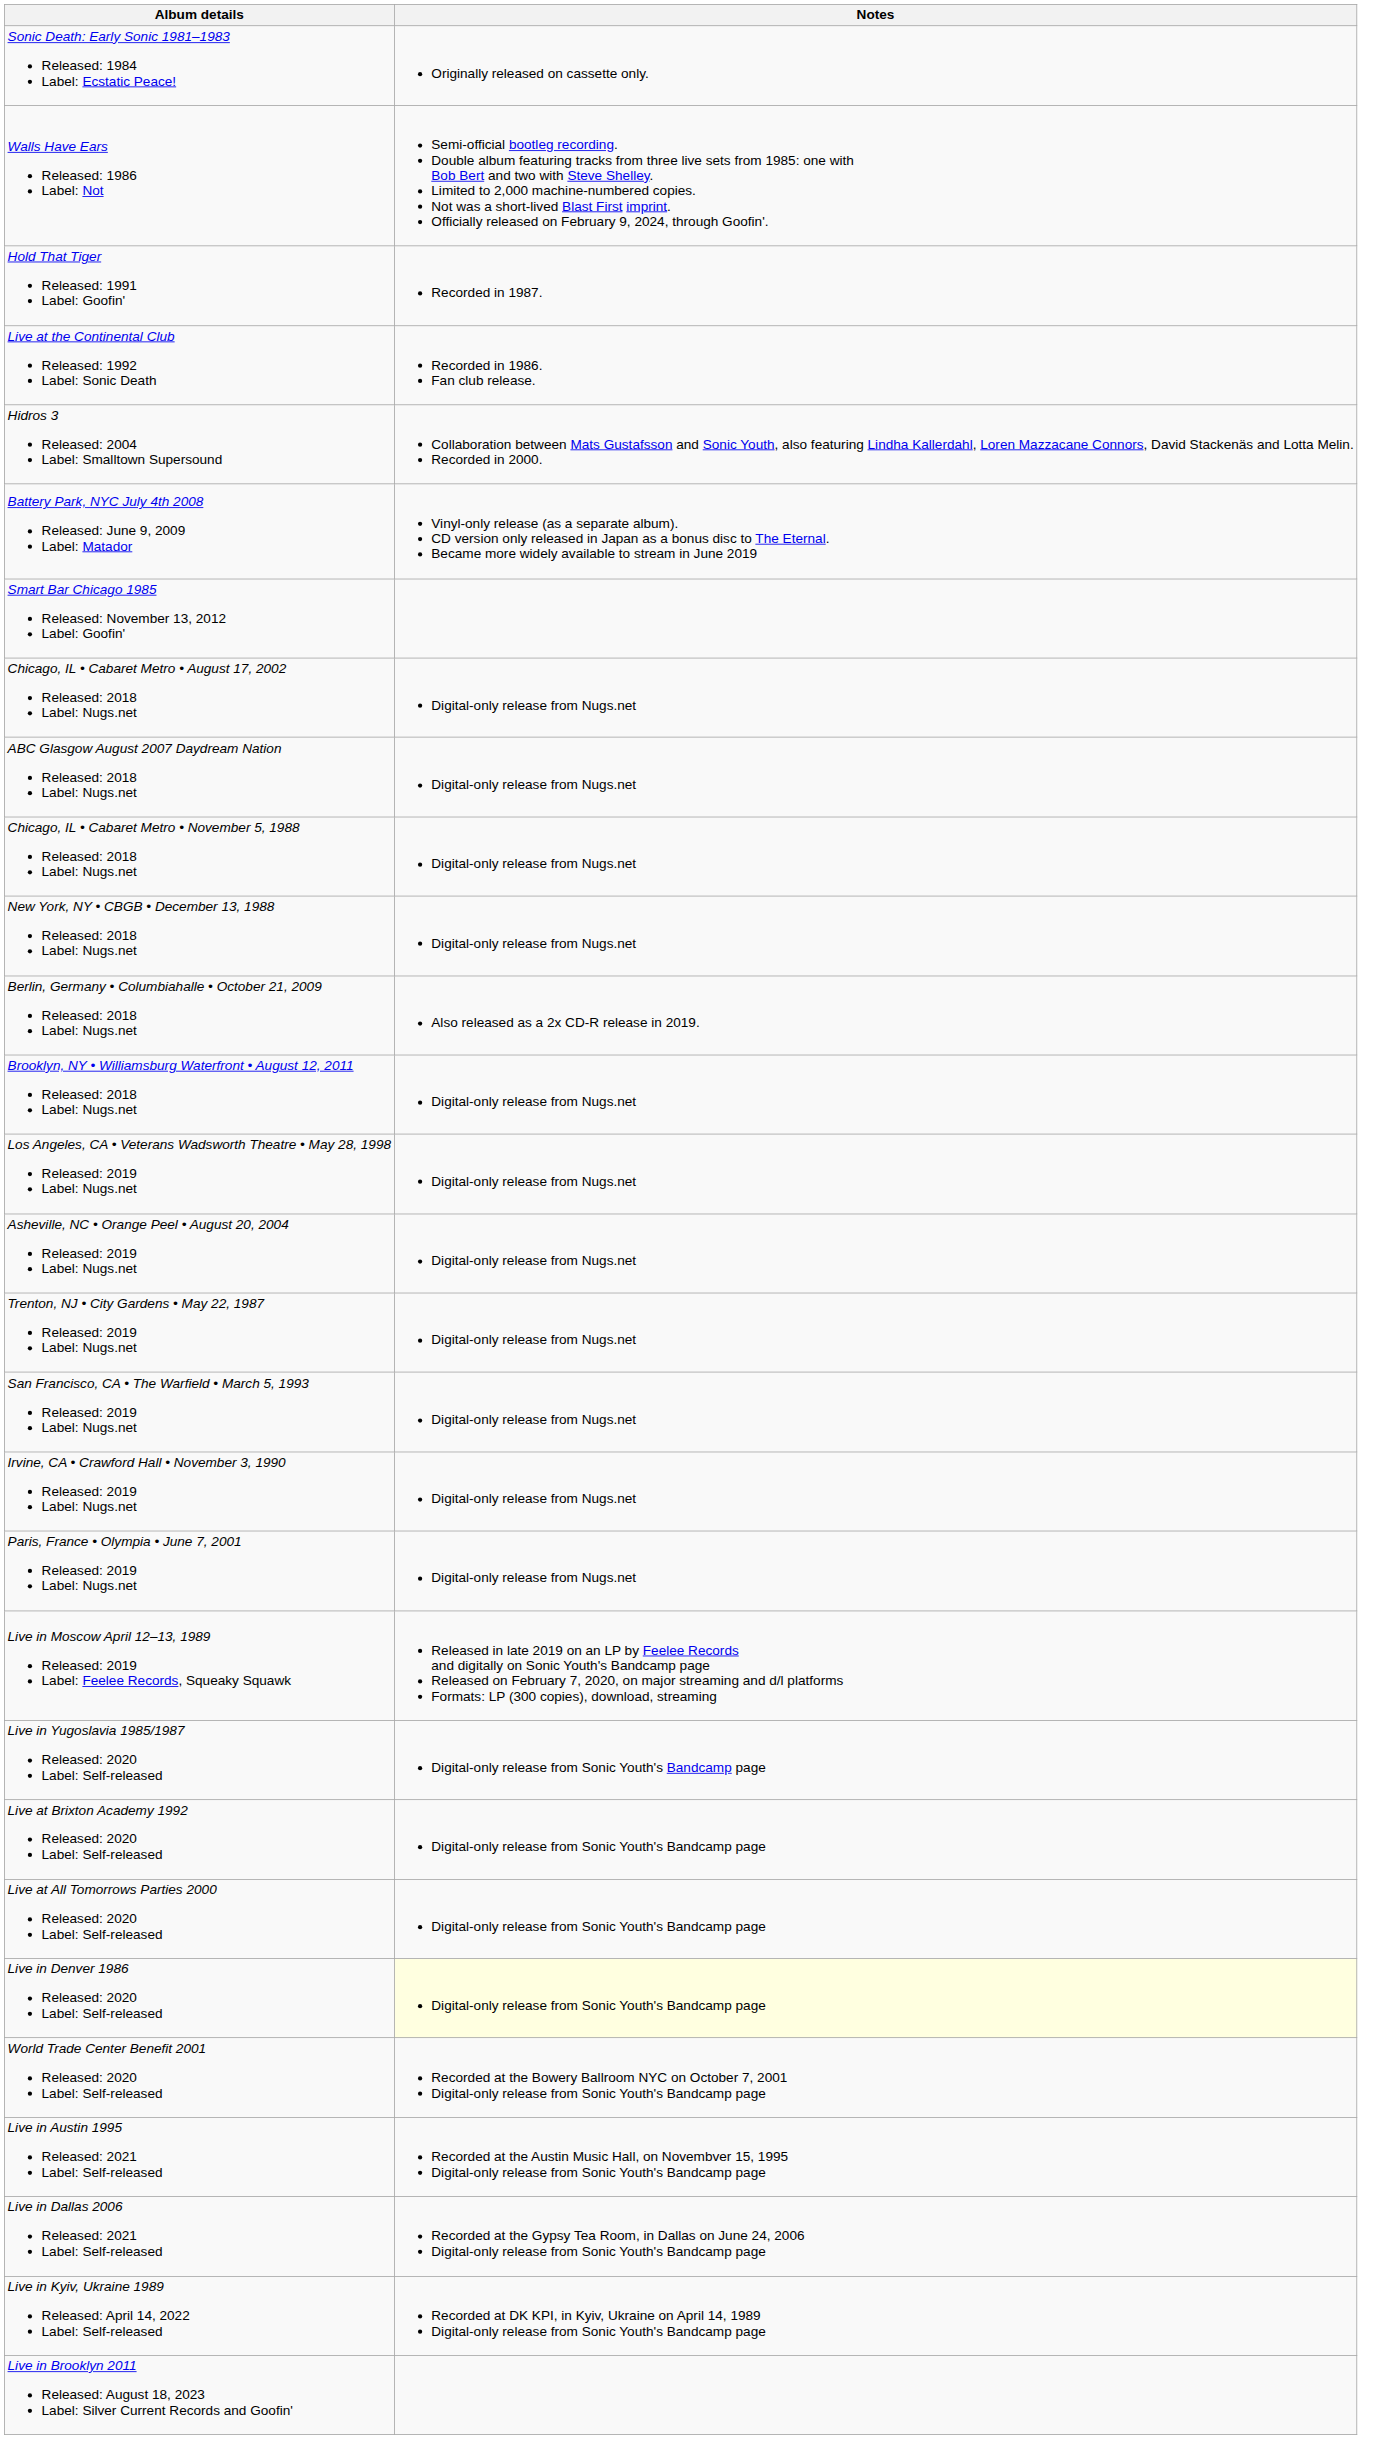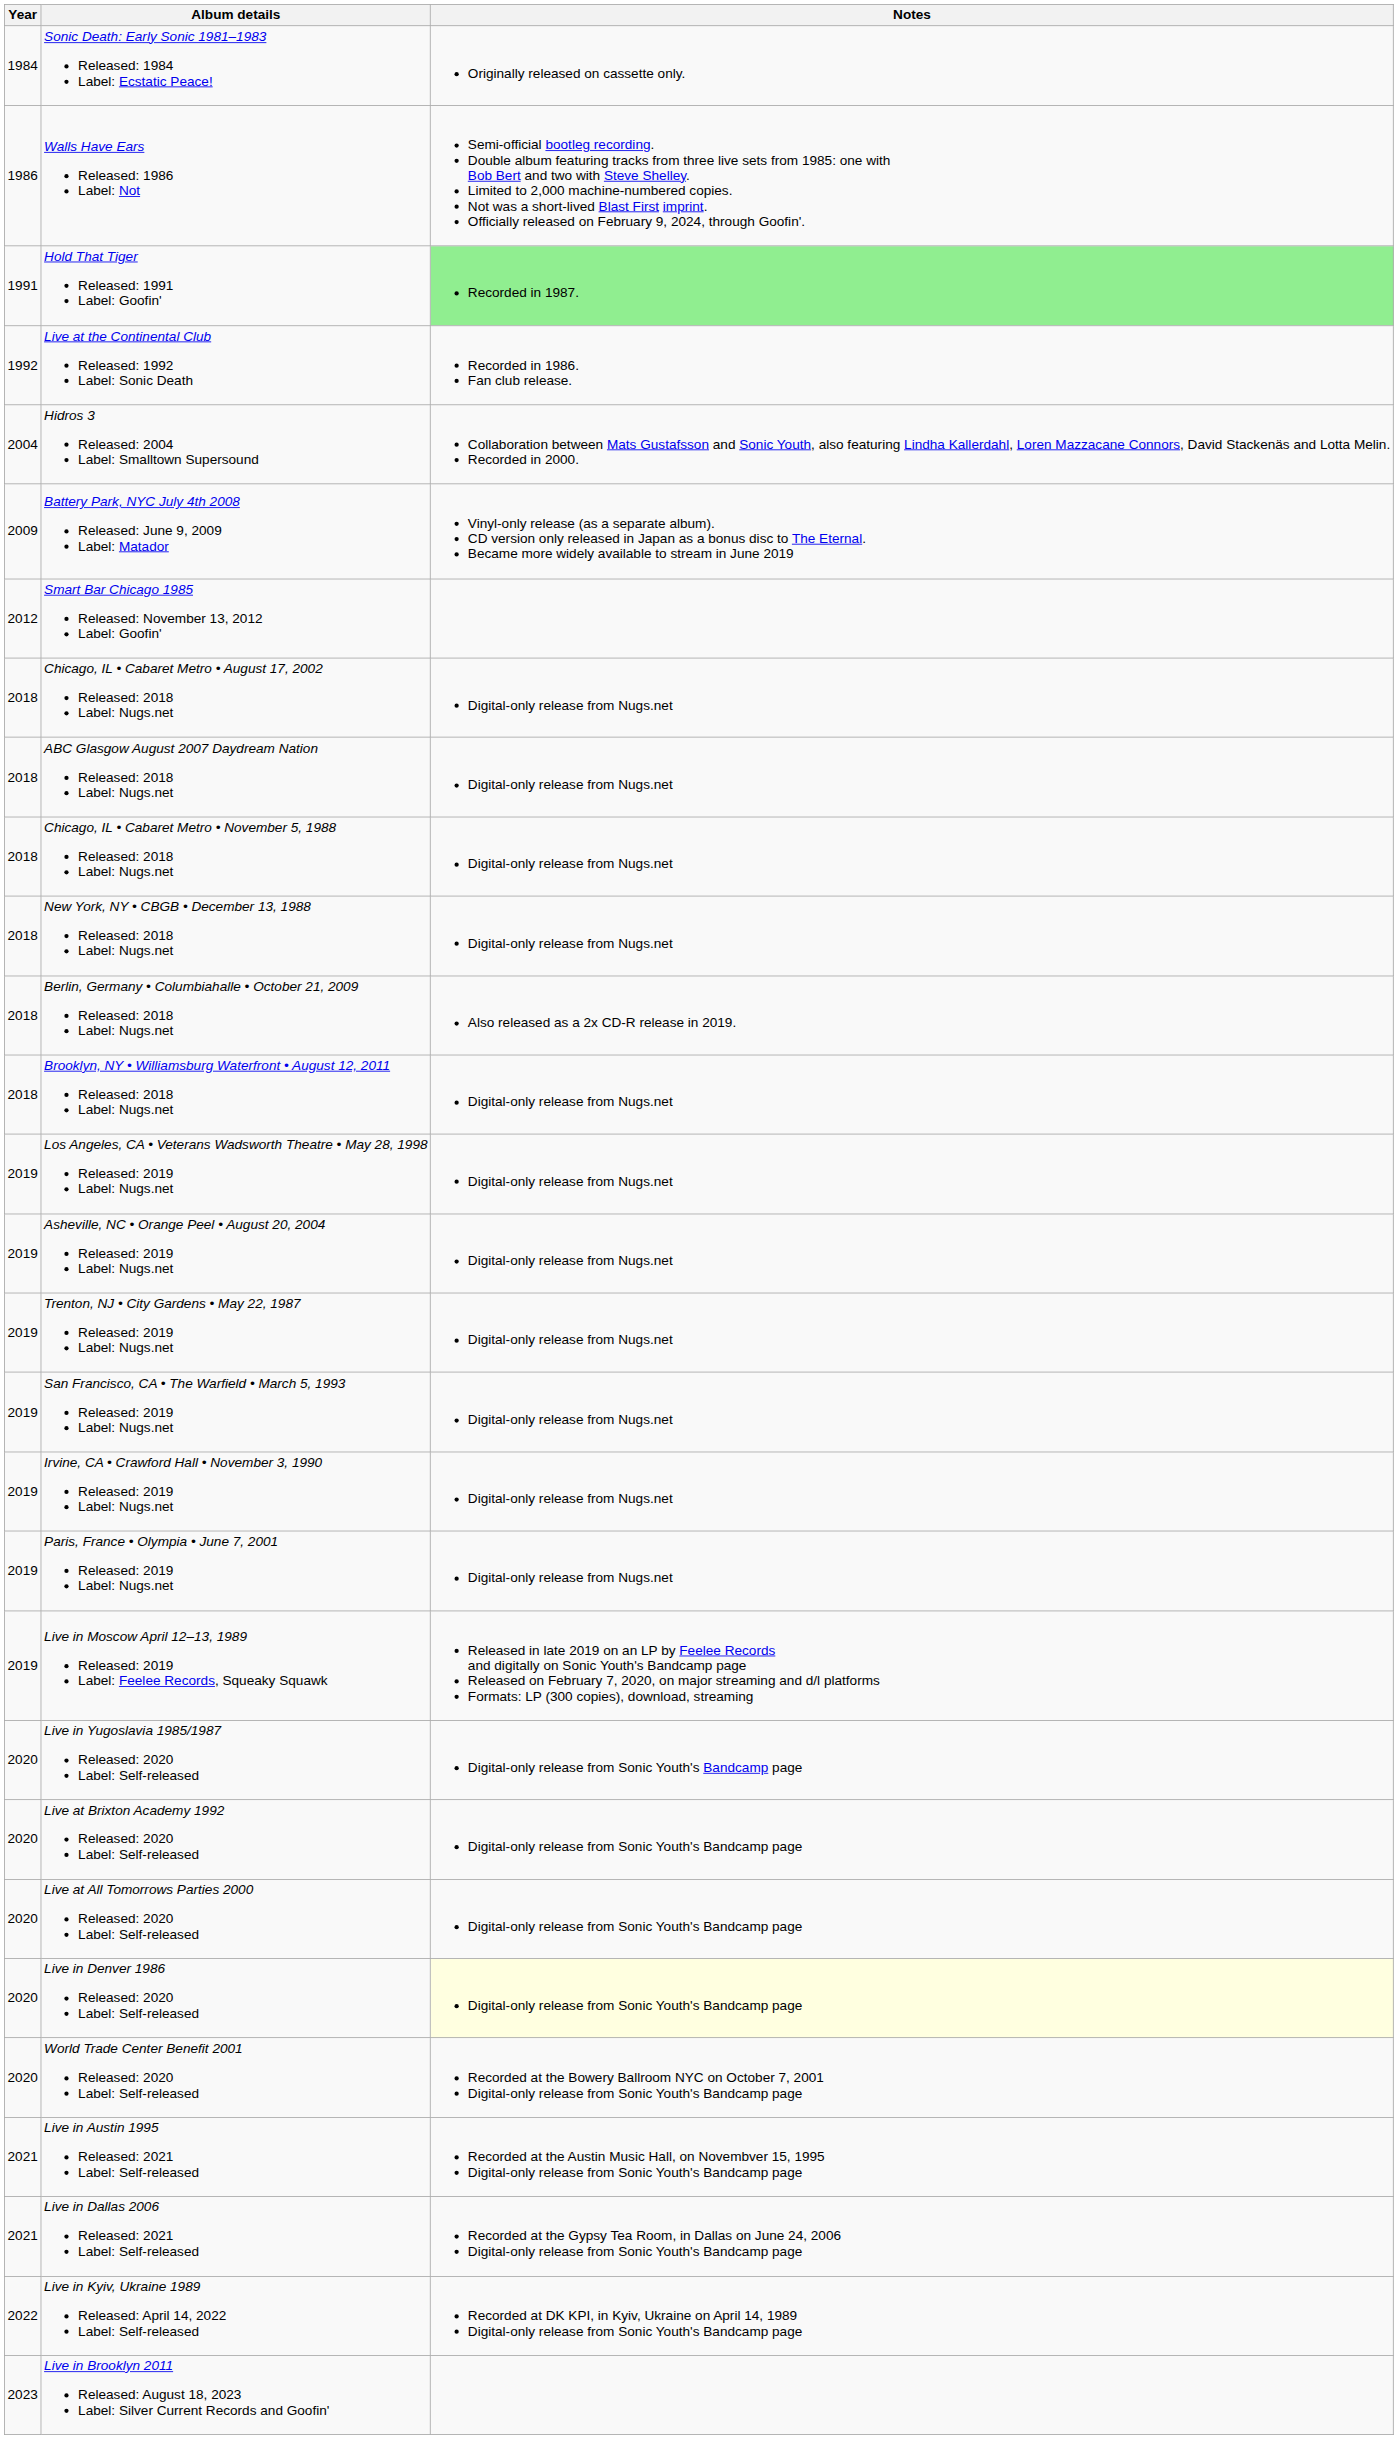+ column: (23, 15)
(875, 293) no background -> (912, 293) lightgreen background
